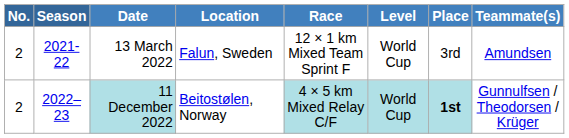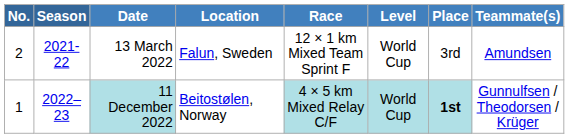(19, 107) 2 -> (19, 107) 1
